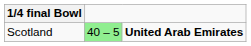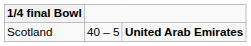(103, 32) lightgreen background -> (103, 32) no background
